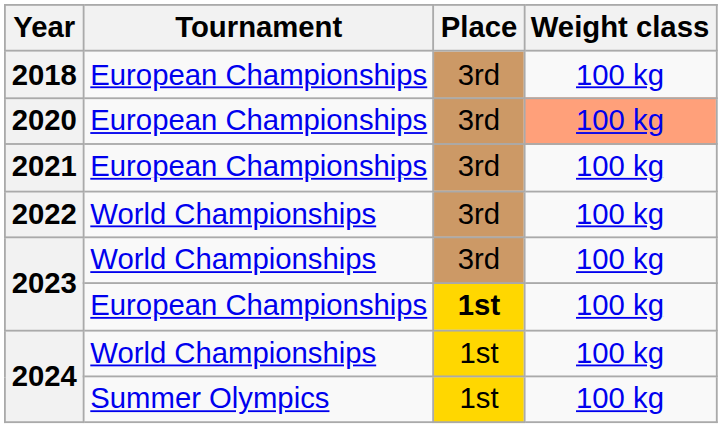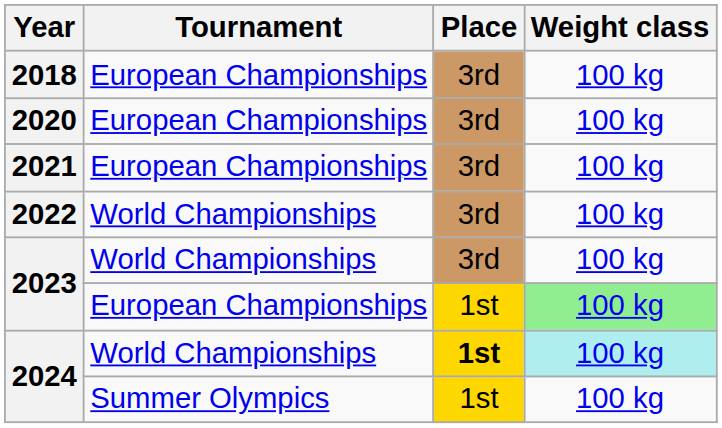(620, 120) lightsalmon background -> (620, 120) no background
(479, 306) bold -> (479, 306) normal
(620, 306) no background -> (620, 306) lightgreen background
(479, 352) normal -> (479, 352) bold
(620, 352) no background -> (620, 352) paleturquoise background
